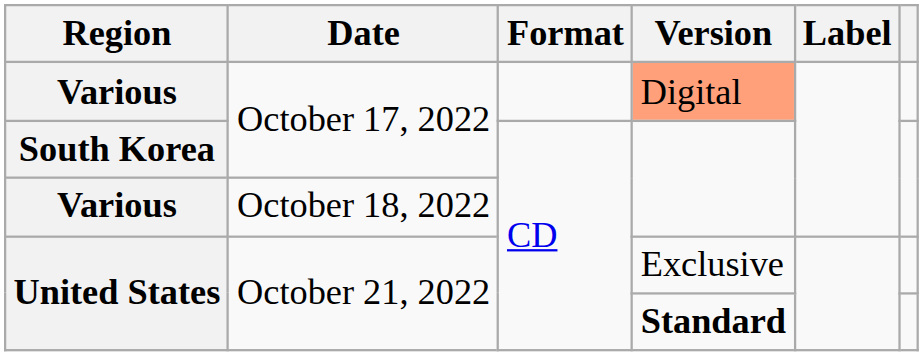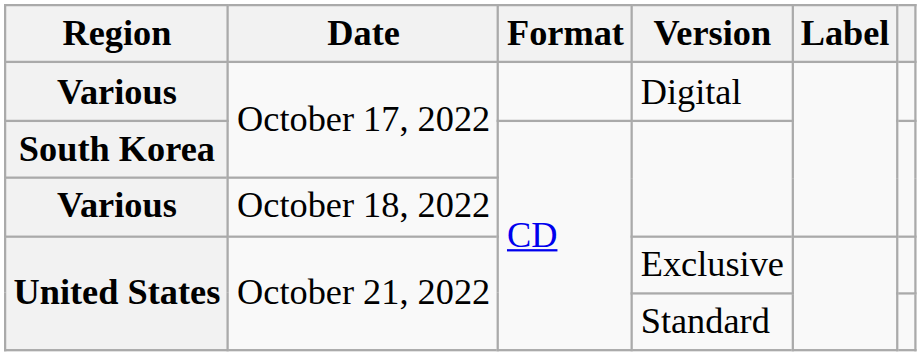(691, 90) lightsalmon background -> (691, 90) no background
(713, 321) bold -> (705, 321) normal
